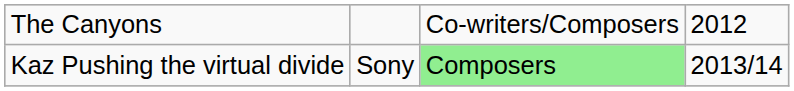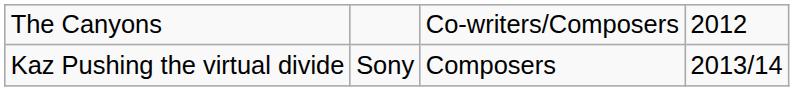(491, 65) lightgreen background -> (491, 65) no background
